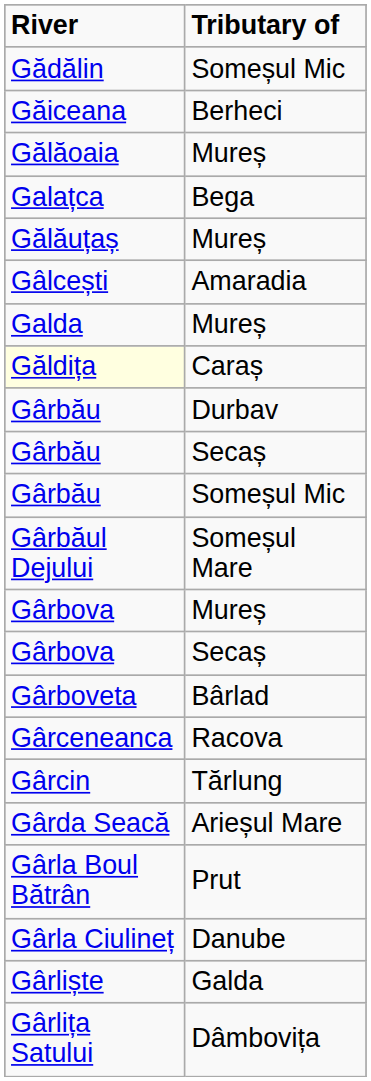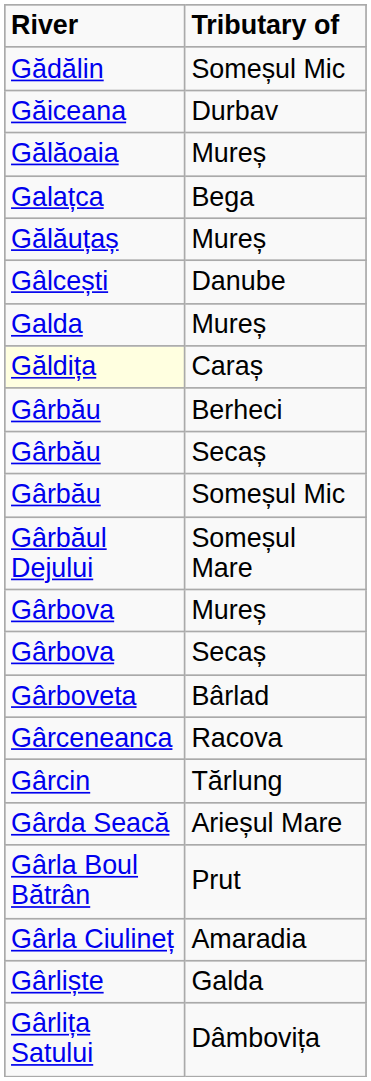(237, 111) Berheci -> (235, 111) Durbav
(249, 281) Amaradia -> (239, 281) Danube
(235, 409) Durbav -> (237, 409) Berheci
(239, 938) Danube -> (249, 938) Amaradia
